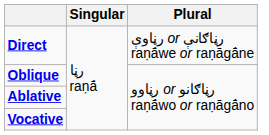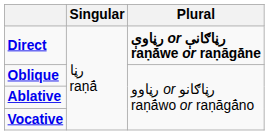(193, 45) normal -> (196, 45) bold
